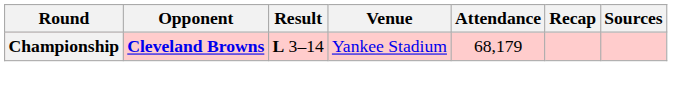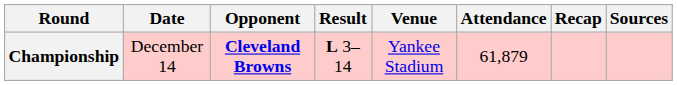+ column: (167, 18)
(498, 46) 68,179 -> (504, 56) 61,879
